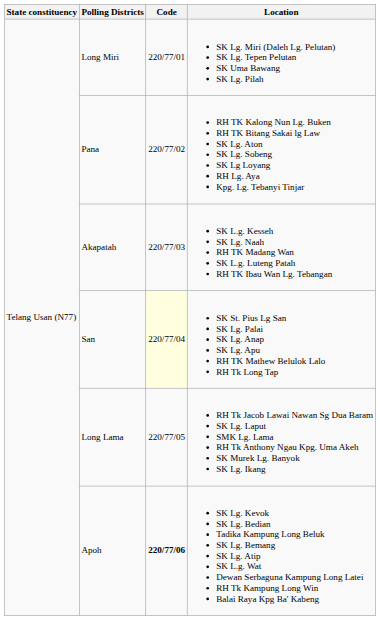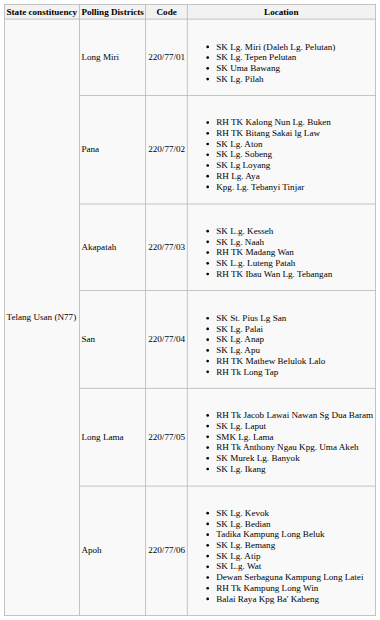(167, 339) lightyellow background -> (167, 339) no background
(167, 550) bold -> (167, 550) normal
